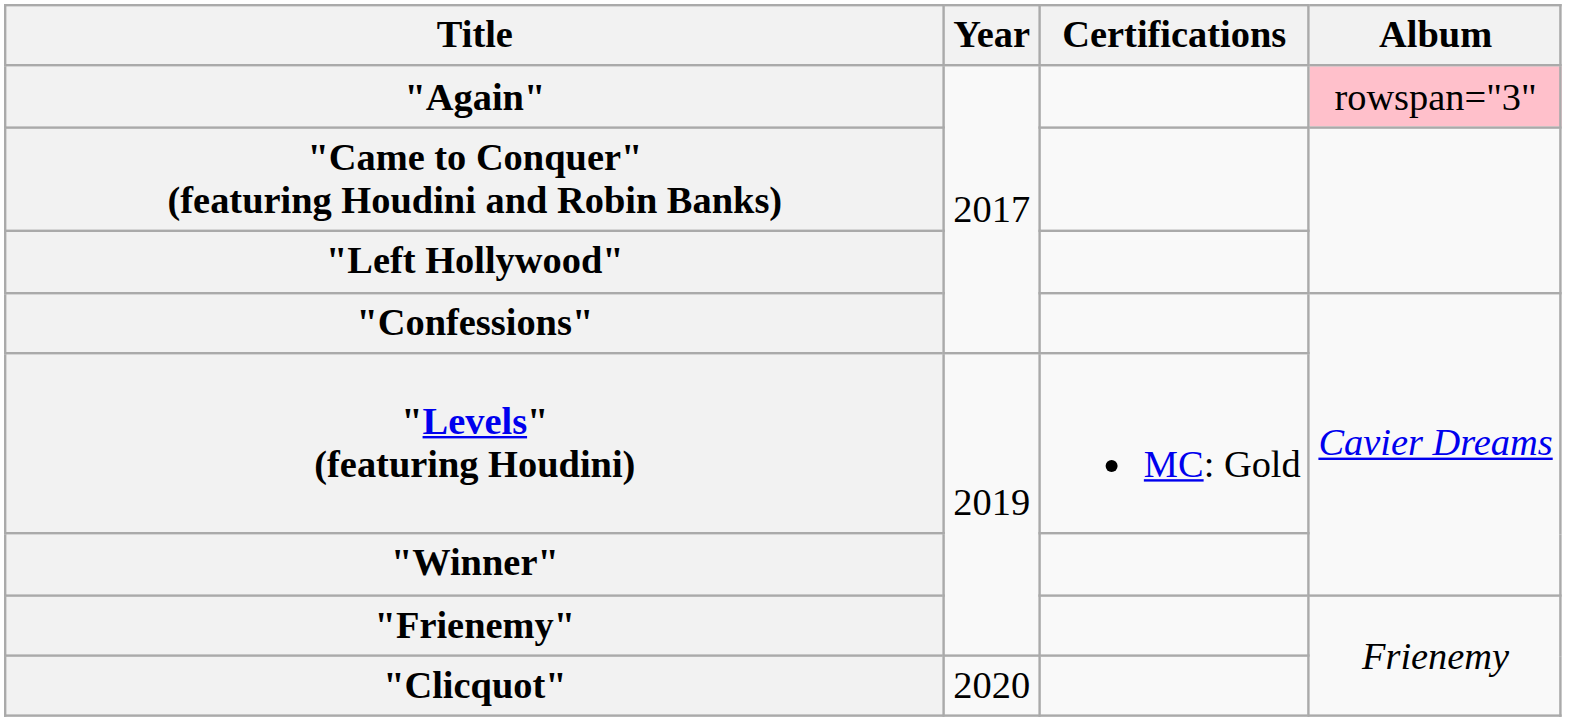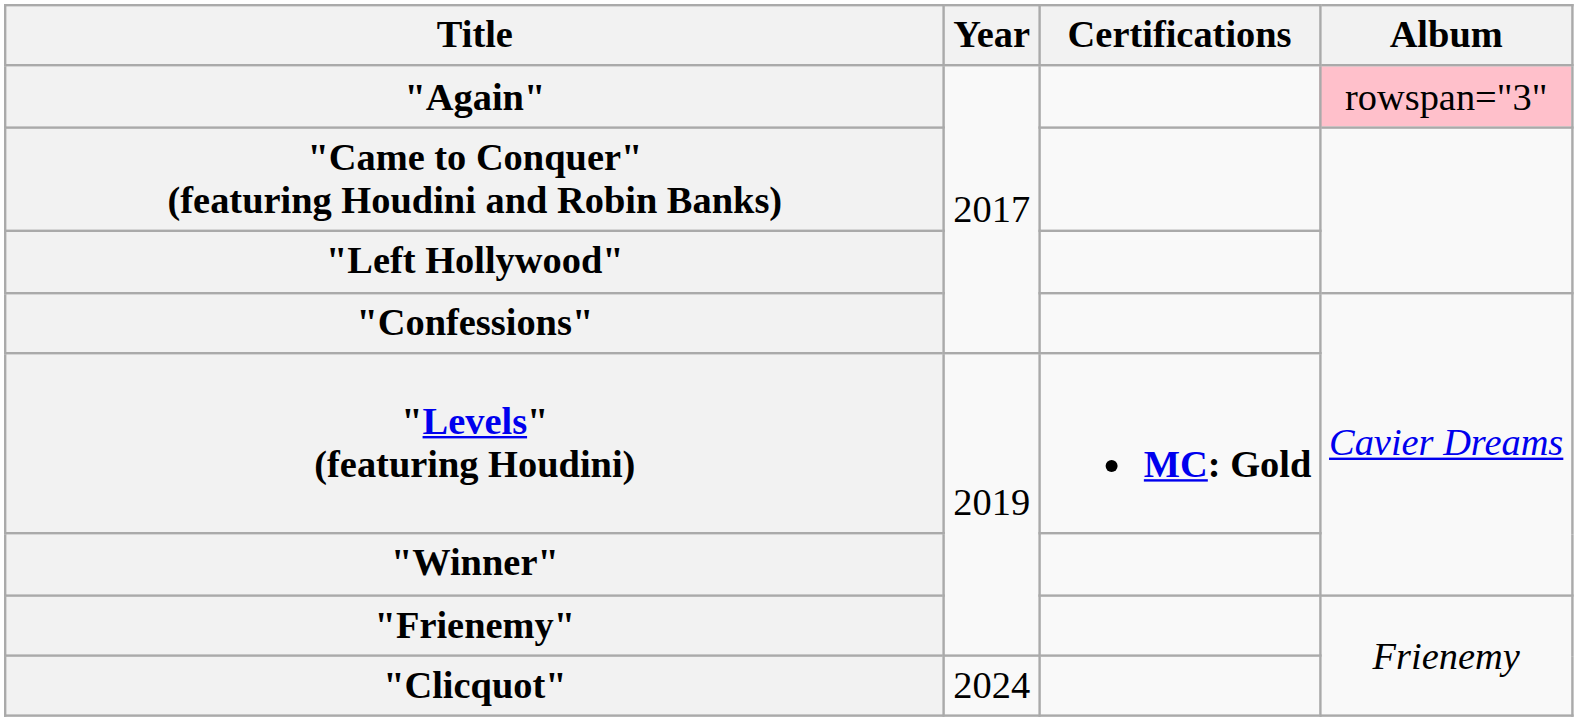(1174, 465) normal -> (1180, 465) bold
(992, 685) 2020 -> (992, 685) 2024
